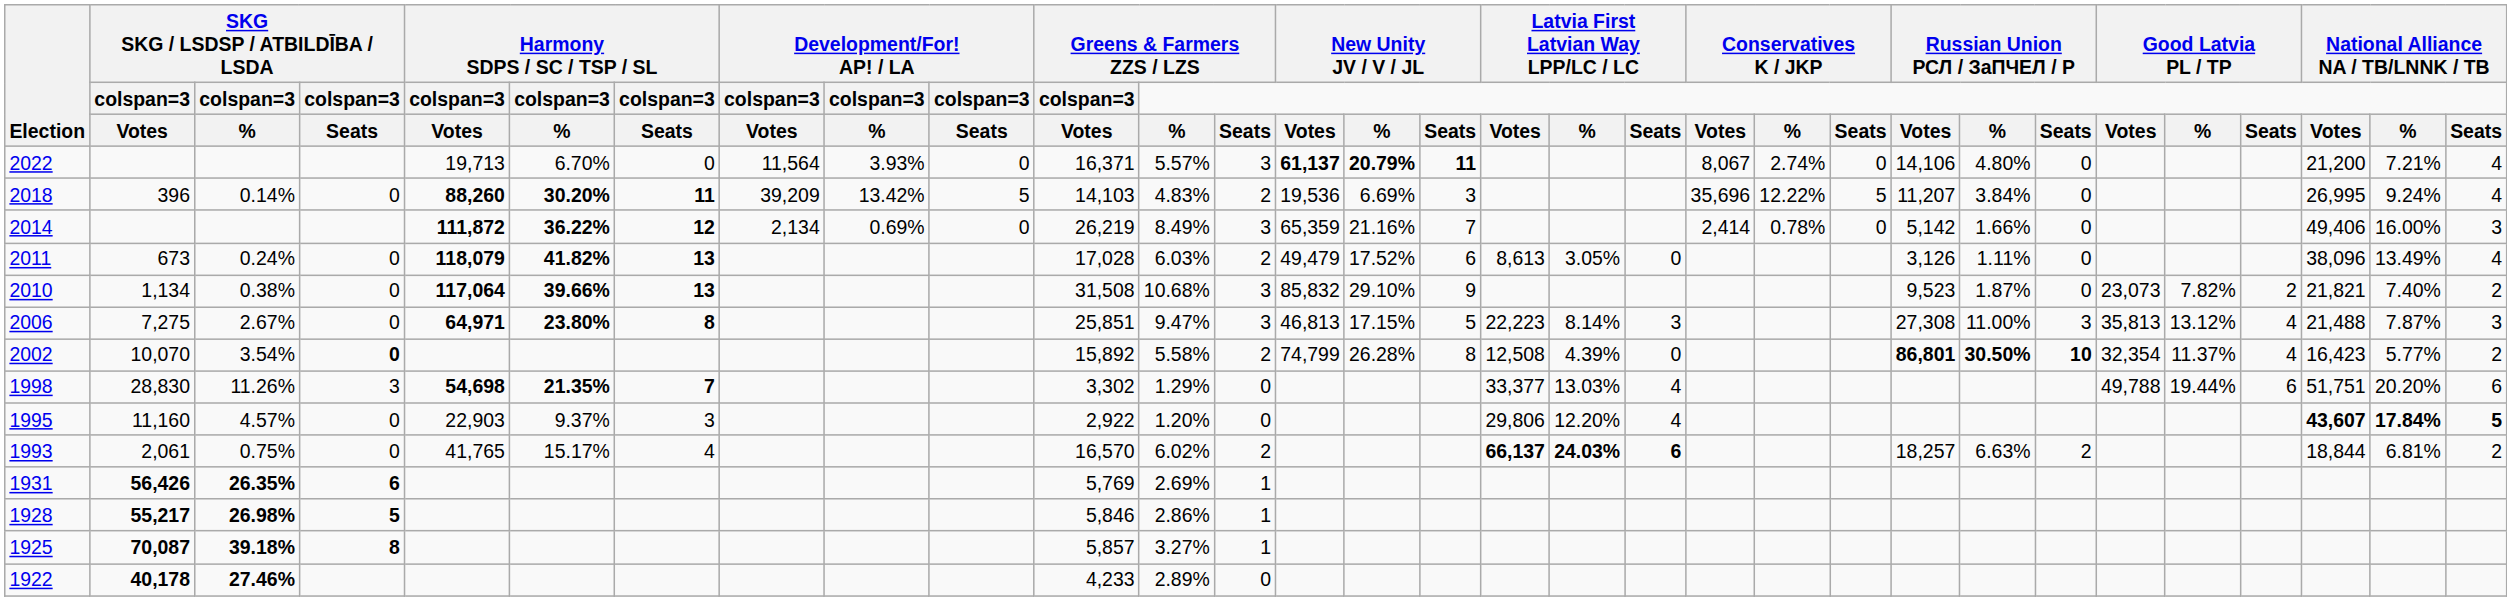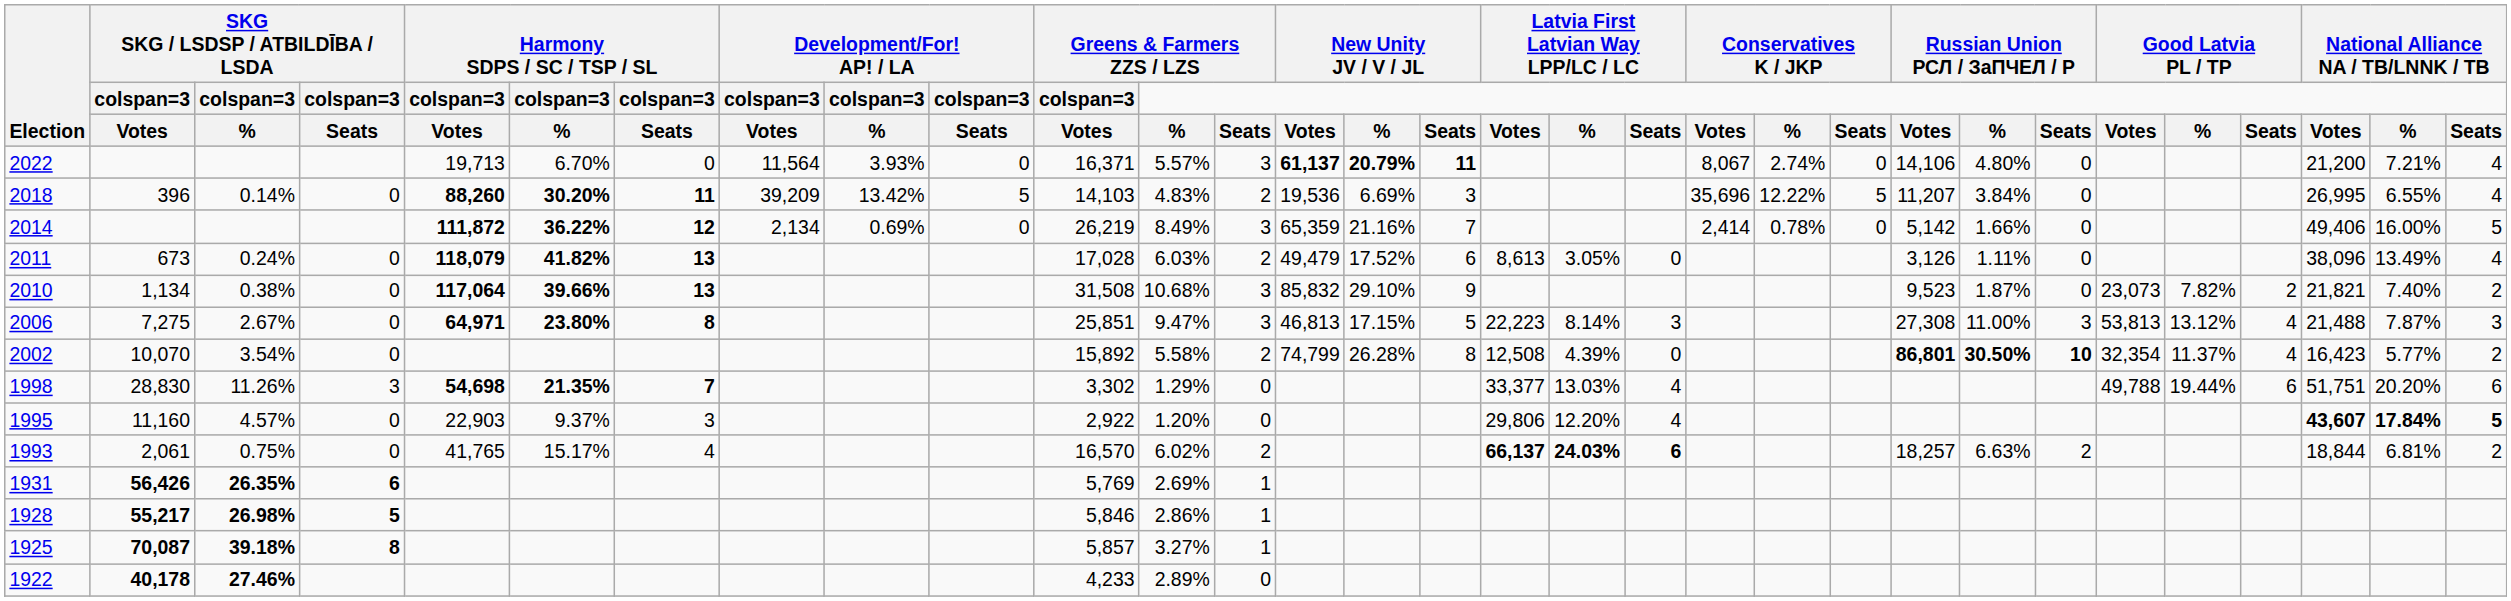(2413, 194) 9.24% -> (2413, 194) 6.55%
(2497, 227) 3 -> (2497, 227) 5
(2131, 323) 35,813 -> (2131, 323) 53,813
(394, 355) bold -> (394, 355) normal
